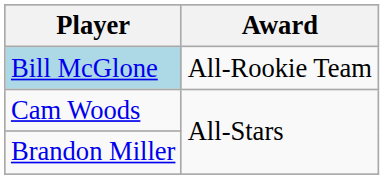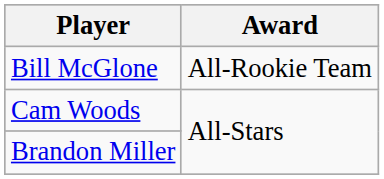(84, 67) lightblue background -> (84, 67) no background
